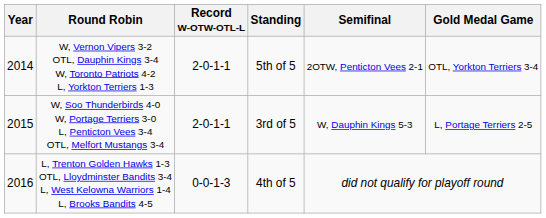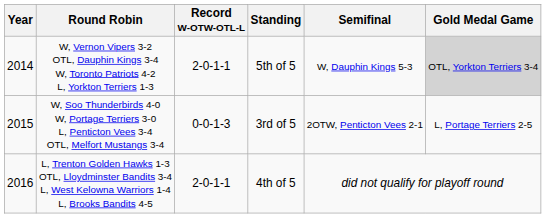(365, 66) 2OTW, Penticton Vees 2-1 -> (365, 66) W, Dauphin Kings 5-3
(483, 66) no background -> (483, 66) lightgrey background
(211, 124) 2-0-1-1 -> (211, 124) 0-0-1-3
(365, 125) W, Dauphin Kings 5-3 -> (365, 125) 2OTW, Penticton Vees 2-1
(211, 183) 0-0-1-3 -> (211, 183) 2-0-1-1
